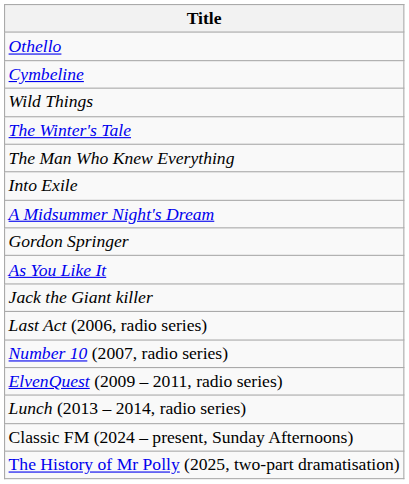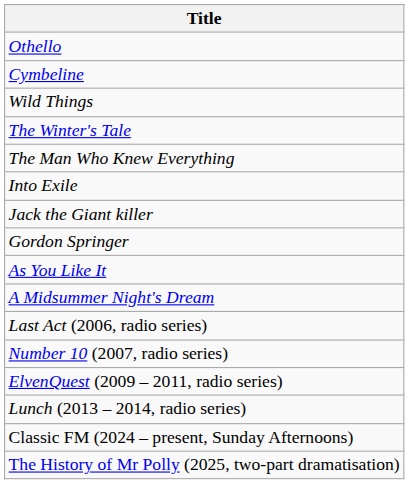(111, 213) A Midsummer Night's Dream -> (81, 213) Jack the Giant killer
(81, 297) Jack the Giant killer -> (111, 297) A Midsummer Night's Dream
